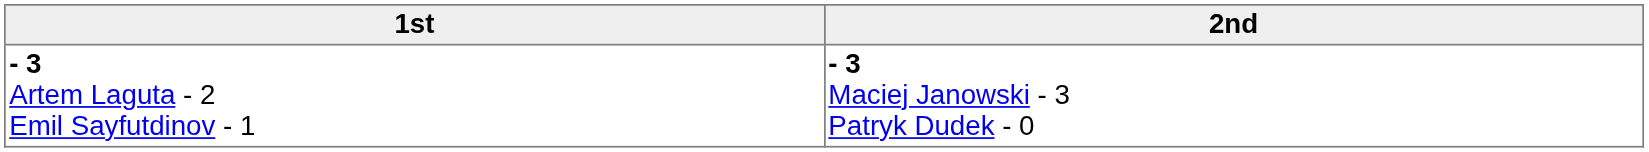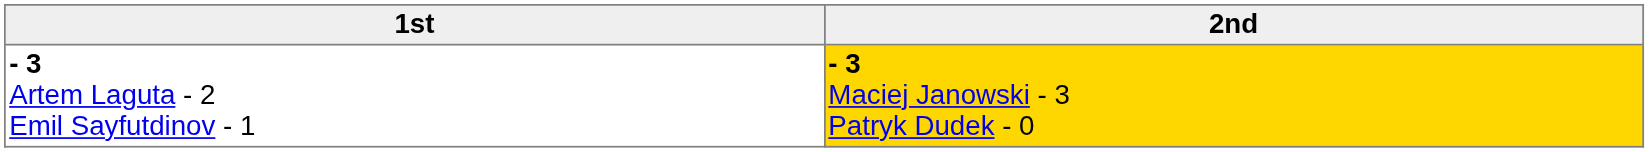(949, 95) no background -> (949, 95) gold background
